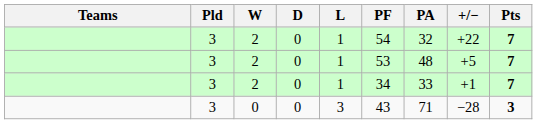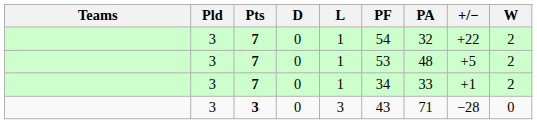columns swapped: (255, 15) <-> (511, 15)
